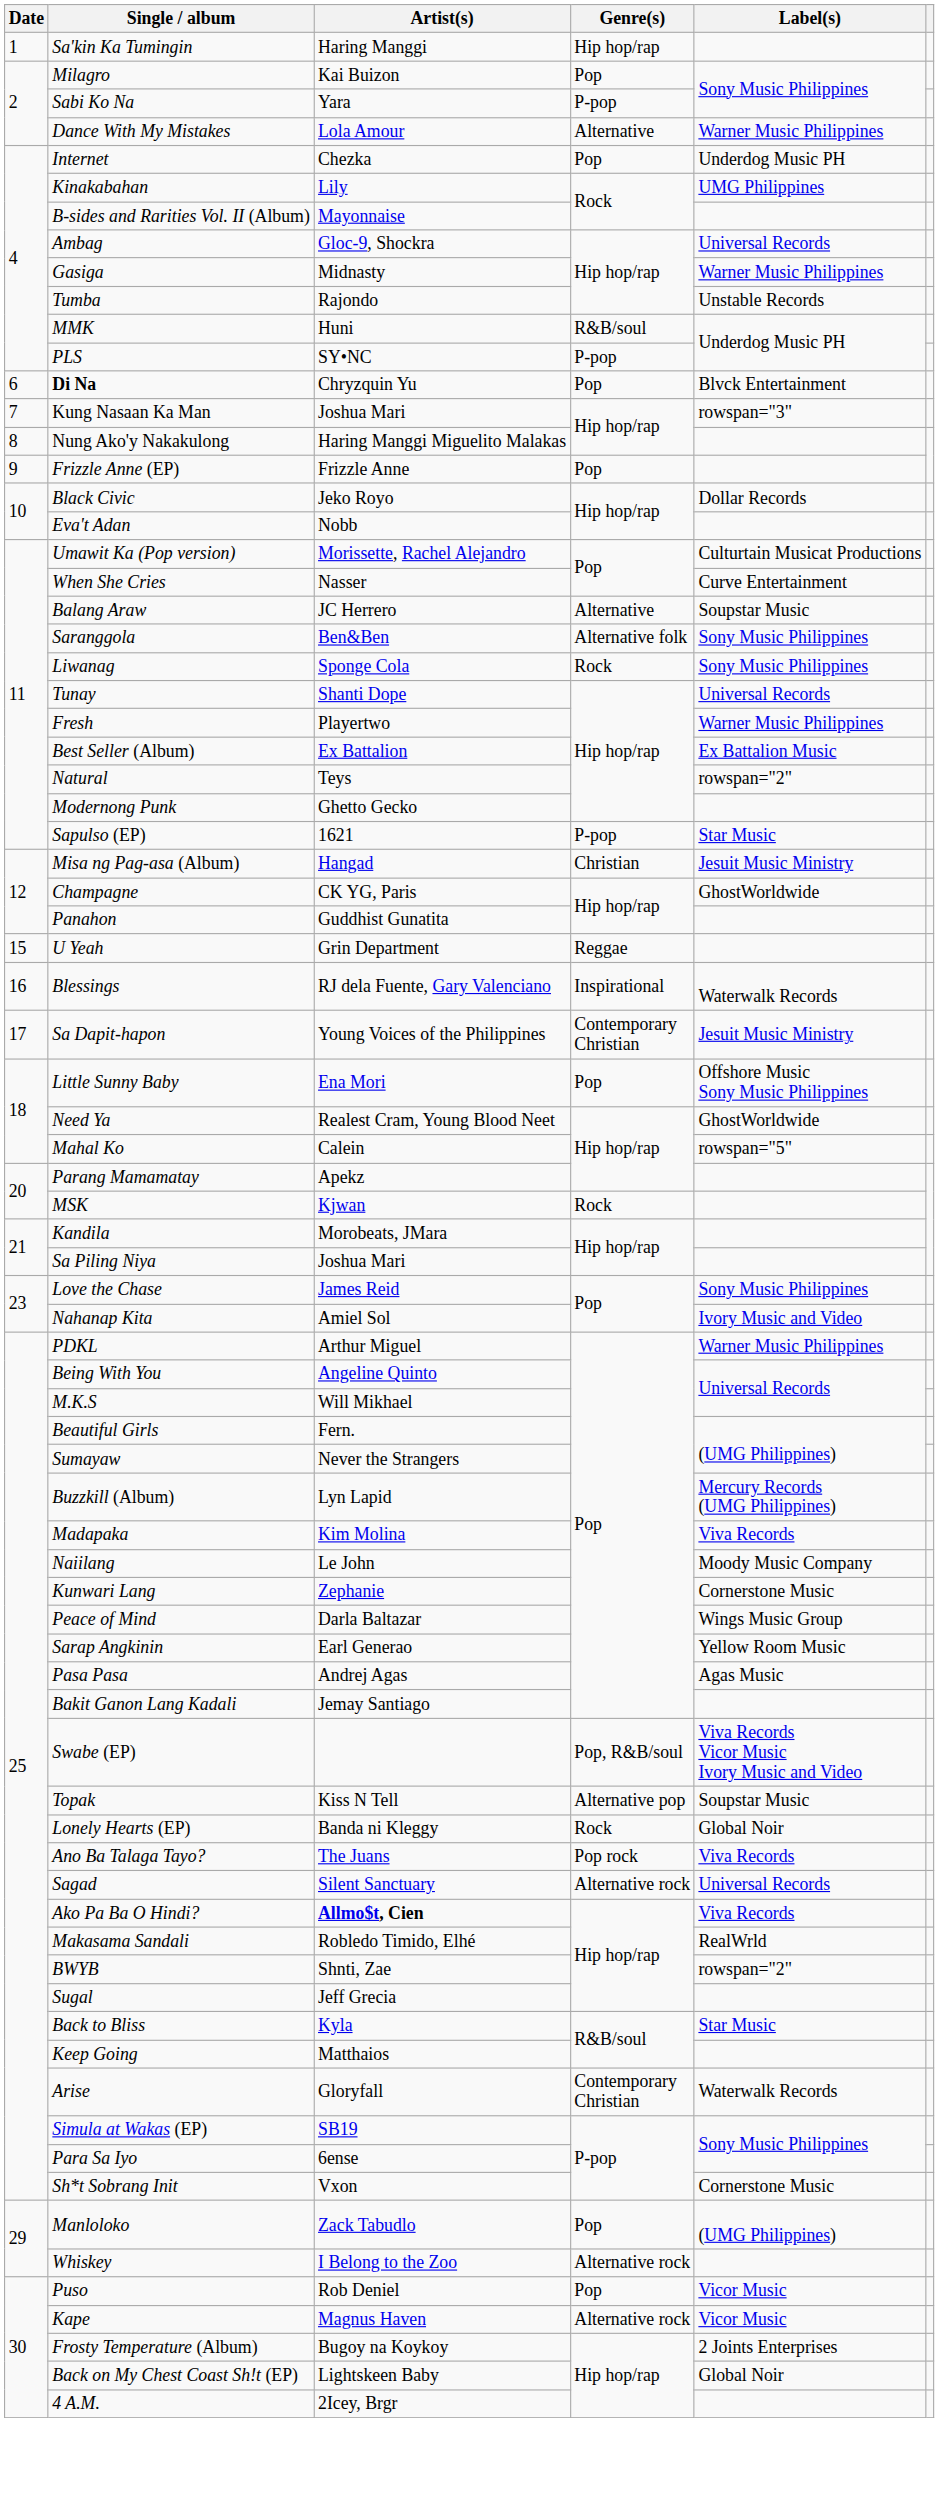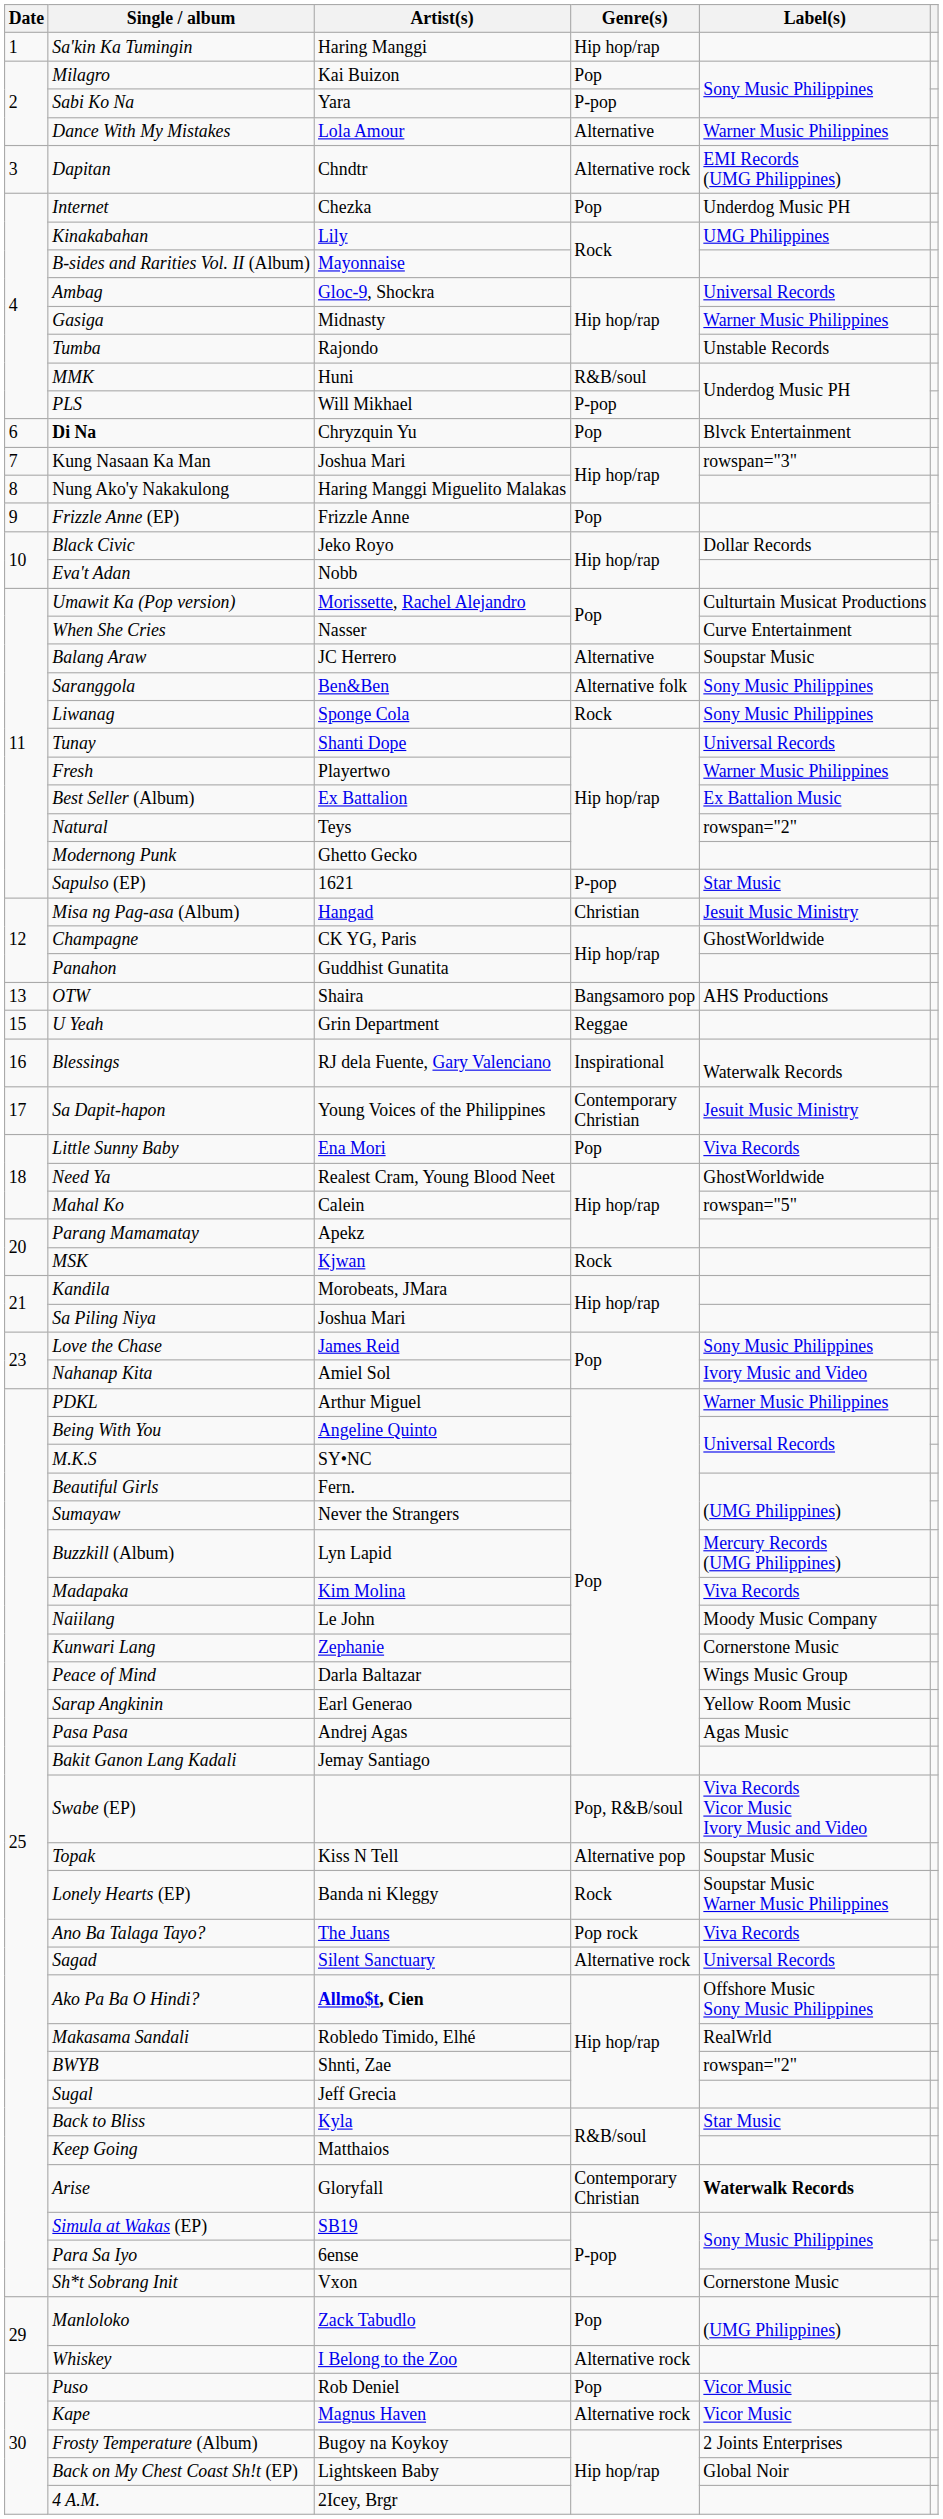+ row: (81, 169)
(345, 356) SY•NC -> (365, 404) Will Mikhael
+ row: (71, 996)
(783, 1082) Offshore Music Sony Music Philippines -> (751, 1148) Viva Records
(365, 1402) Will Mikhael -> (345, 1458) SY•NC
(741, 1828) Global Noir -> (796, 1894) Soupstar Music Warner Music Philippines
(746, 1912) Viva Records -> (788, 1999) Offshore Music Sony Music Philippines
(768, 2091) normal -> (779, 2188) bold
